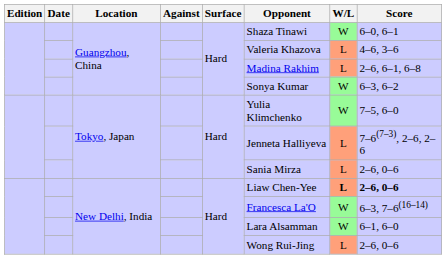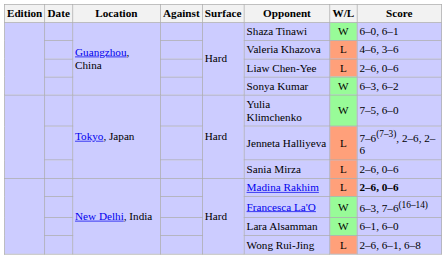(283, 67) Madina Rakhim -> (282, 67) Liaw Chen-Yee
(390, 67) 2–6, 6–1, 6–8 -> (379, 67) 2–6, 0–6
(282, 187) Liaw Chen-Yee -> (283, 187) Madina Rakhim
(343, 187) bold -> (343, 187) normal
(379, 244) 2–6, 0–6 -> (390, 244) 2–6, 6–1, 6–8
